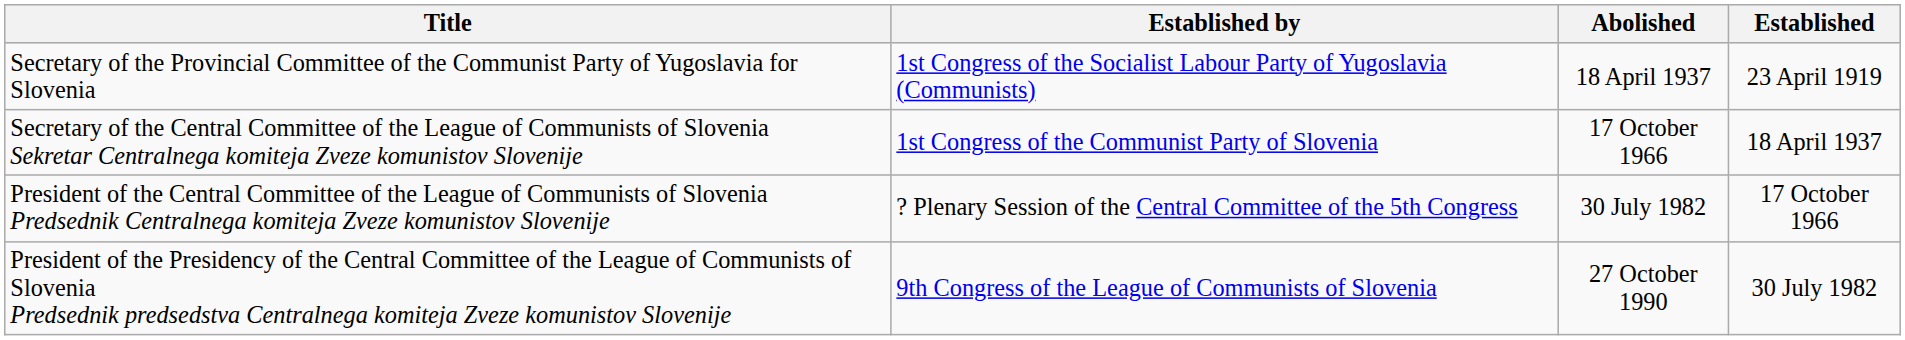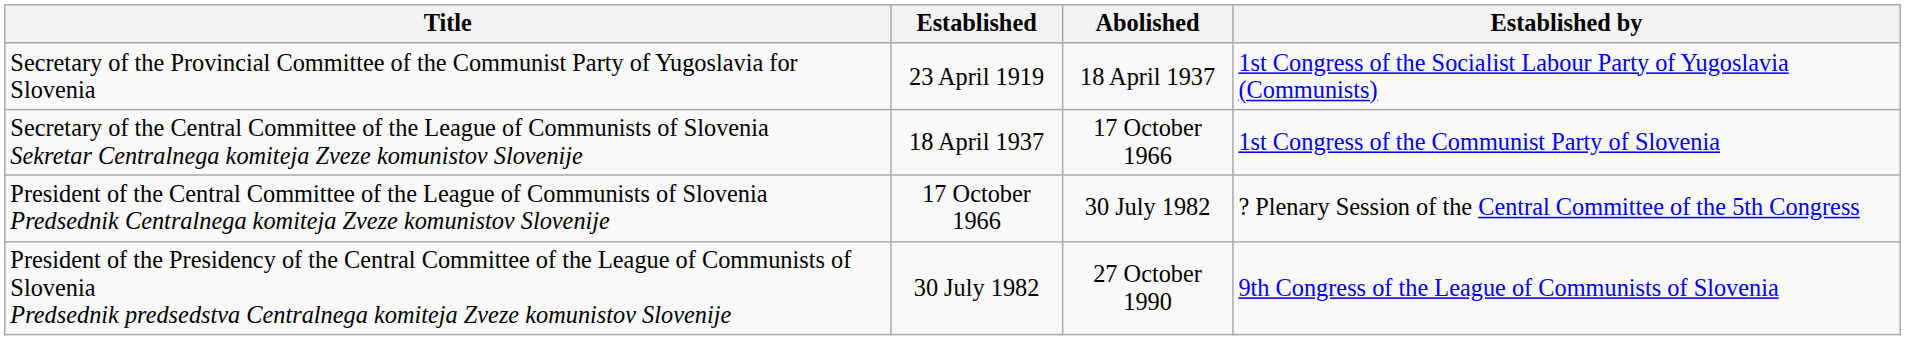columns swapped: (1814, 23) <-> (1224, 23)
